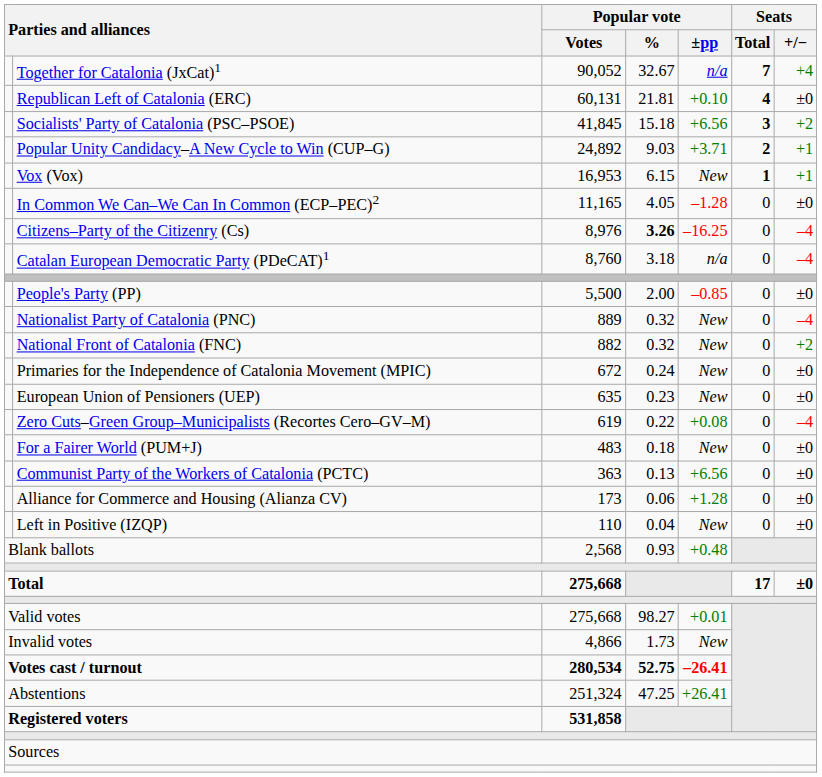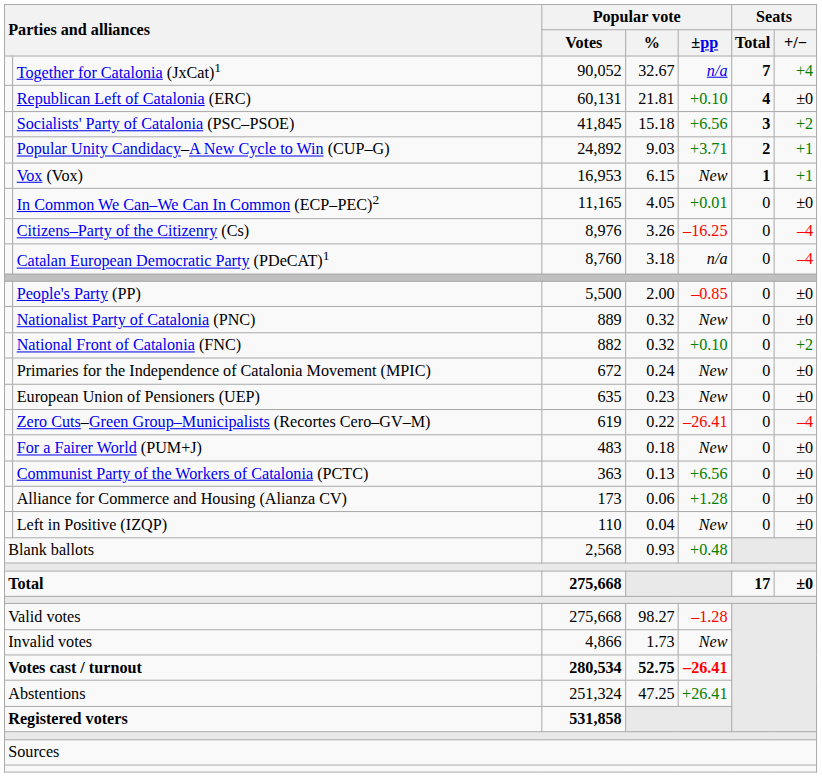(709, 203) –1.28 -> (709, 203) +0.01
(660, 231) bold -> (660, 231) normal
(805, 319) –4 -> (805, 319) ±0
(713, 345) New -> (709, 345) +0.10
(709, 422) +0.08 -> (705, 422) –26.41
(709, 616) +0.01 -> (709, 616) –1.28
